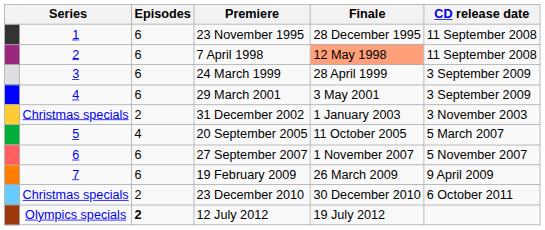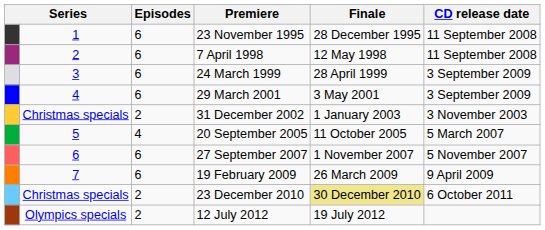(350, 54) lightsalmon background -> (350, 54) no background
(367, 194) no background -> (367, 194) khaki background
(138, 214) bold -> (138, 214) normal
